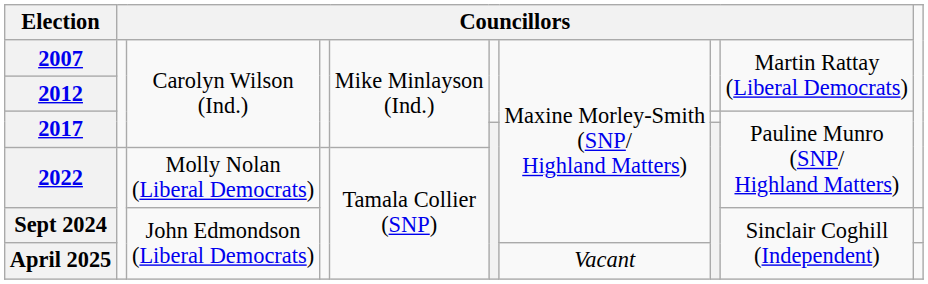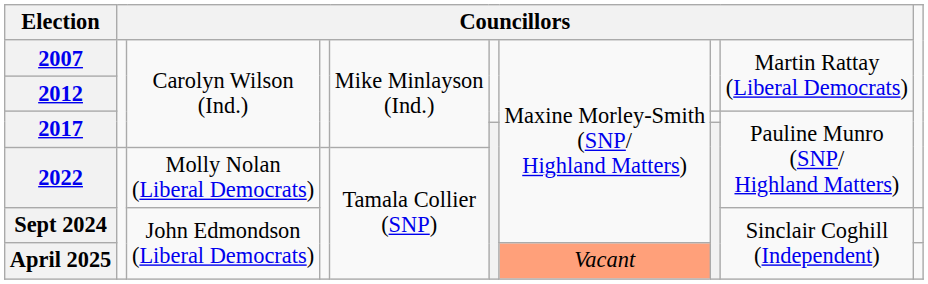(605, 260) no background -> (605, 260) lightsalmon background
